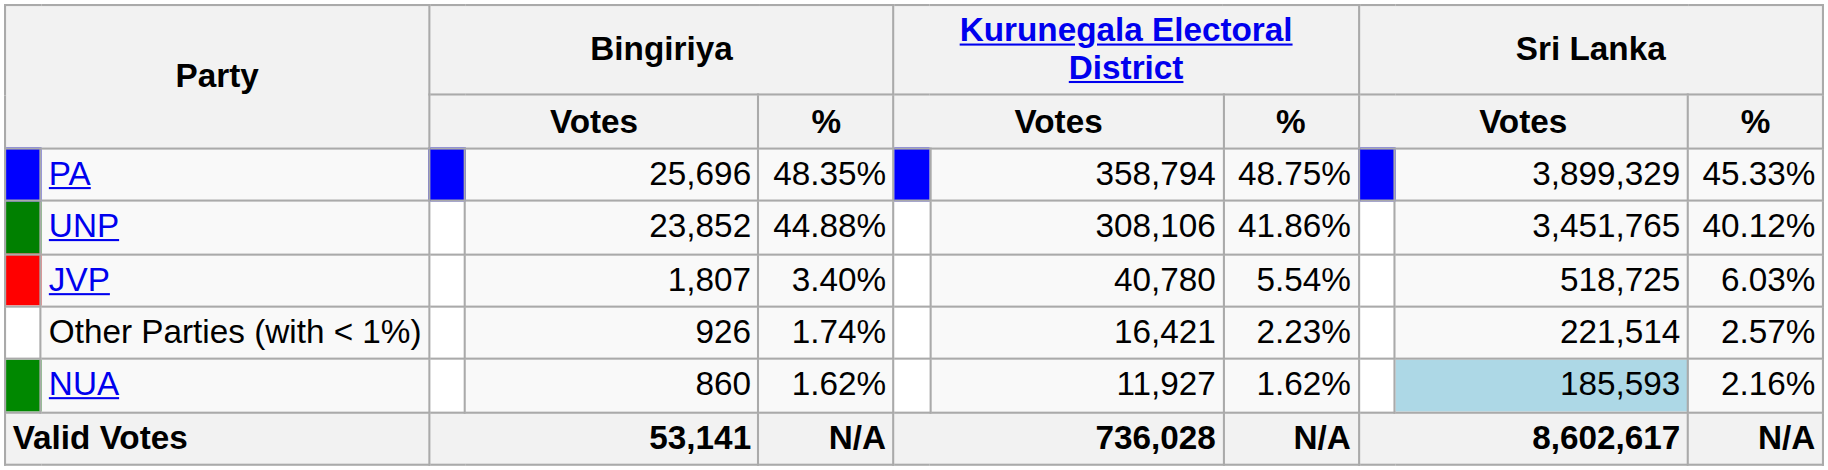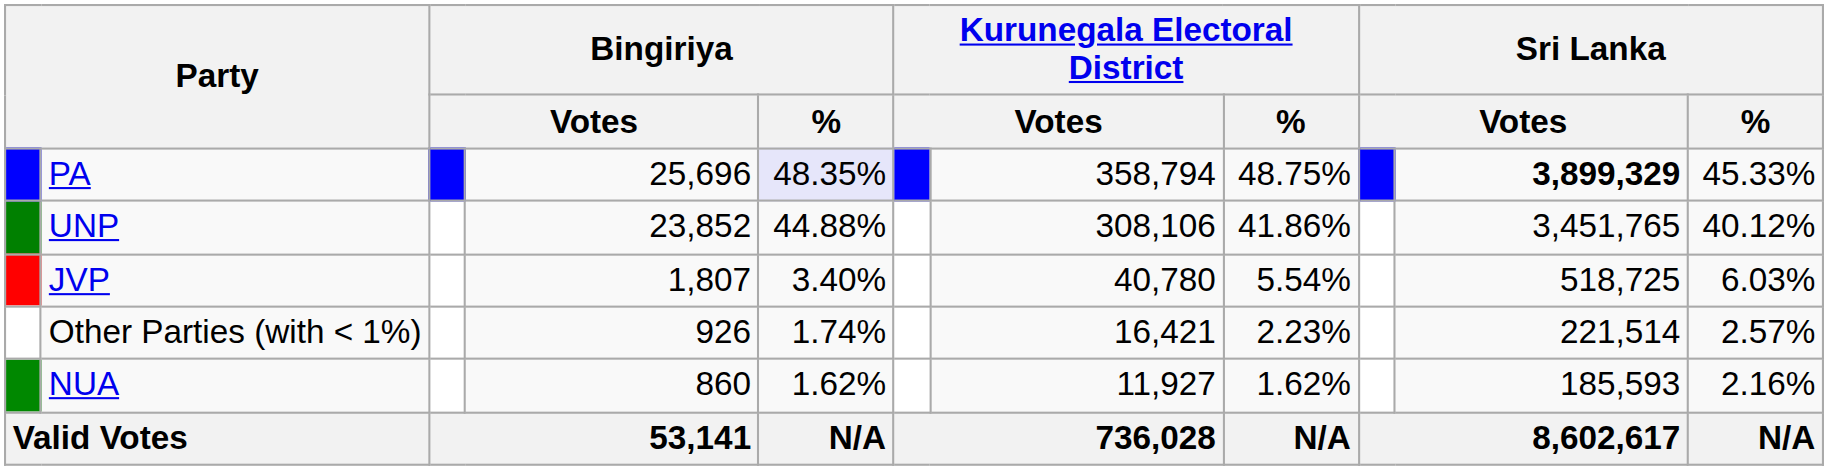(830, 173) no background -> (830, 173) lavender background
(1606, 173) normal -> (1606, 173) bold
(1620, 385) lightblue background -> (1620, 385) no background
